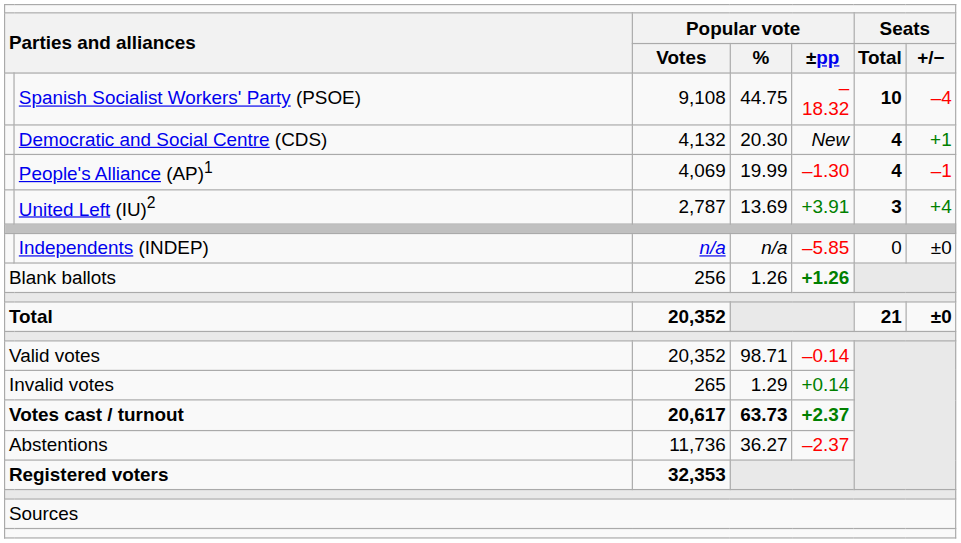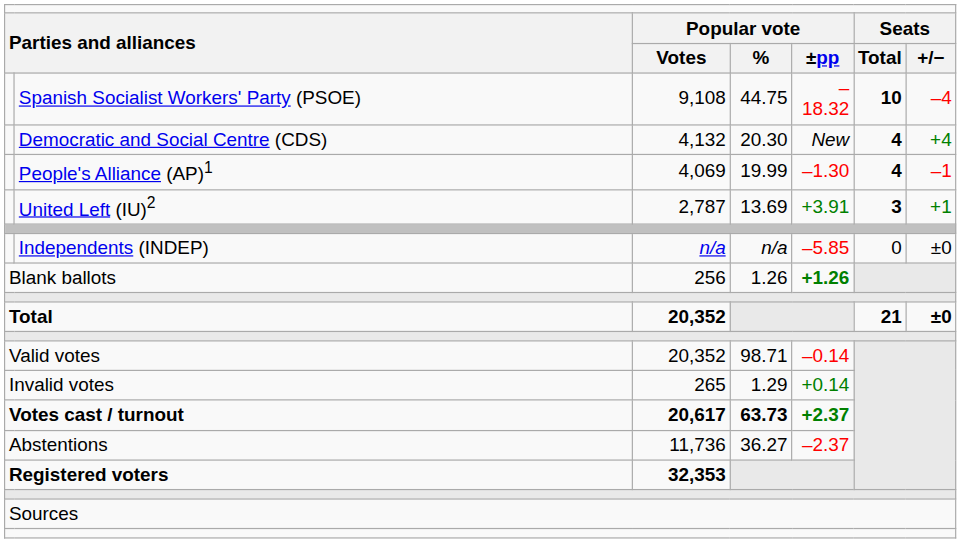(941, 139) +1 -> (941, 139) +4
(941, 206) +4 -> (941, 206) +1
